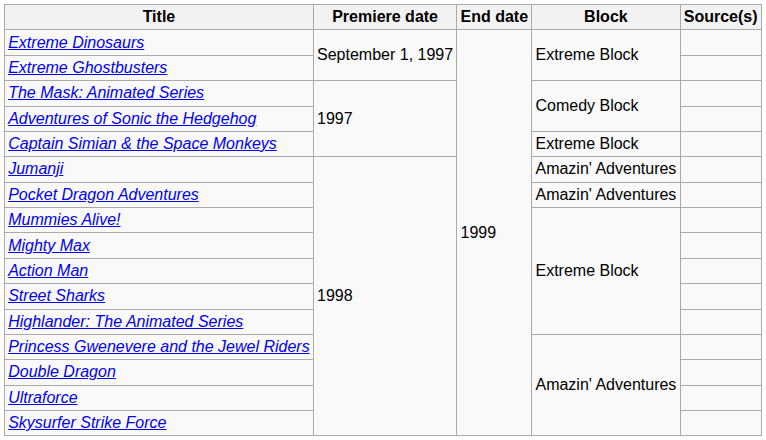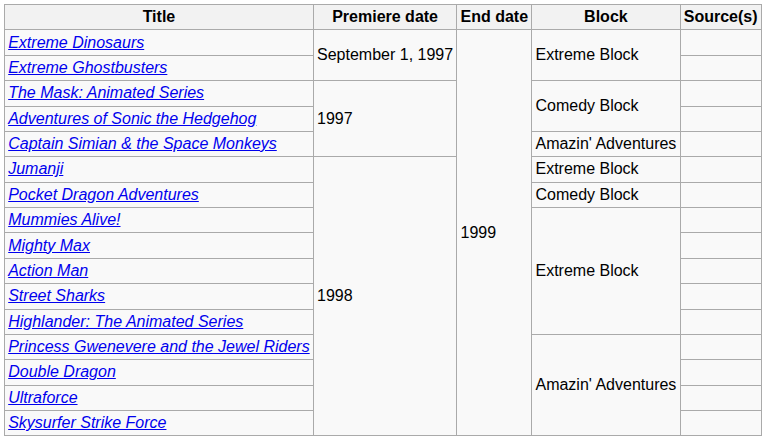(587, 144) Extreme Block -> (606, 144) Amazin' Adventures
(606, 169) Amazin' Adventures -> (587, 169) Extreme Block
(606, 194) Amazin' Adventures -> (587, 194) Comedy Block
